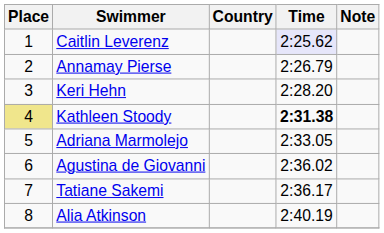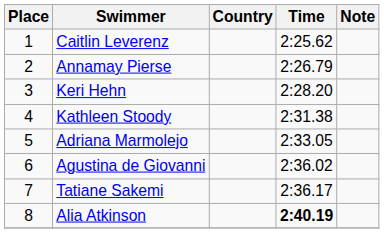(307, 41) lavender background -> (307, 41) no background
(29, 116) khaki background -> (29, 116) no background
(307, 116) bold -> (307, 116) normal
(307, 215) normal -> (307, 215) bold
